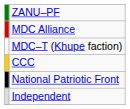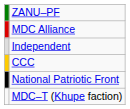rows swapped: (67, 46) <-> (41, 96)
